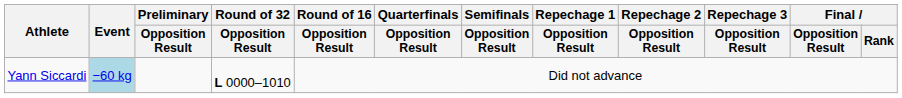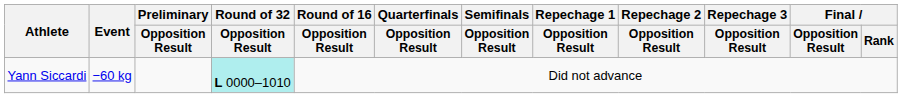(112, 76) lightblue background -> (112, 76) no background
(253, 83) no background -> (253, 83) paleturquoise background
